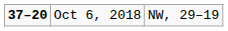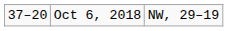(28, 15) bold -> (28, 15) normal
